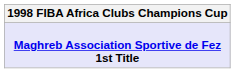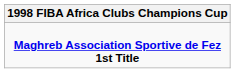(117, 51) lavender background -> (117, 51) no background
